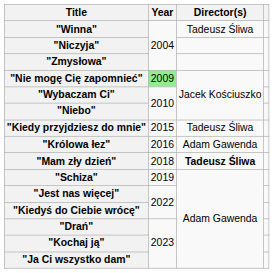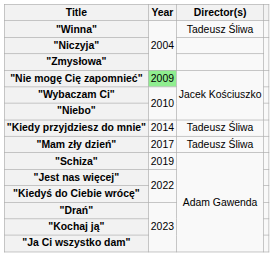(162, 128) 2015 -> (162, 128) 2014
- row: (76, 144)
(162, 161) 2018 -> (162, 144) 2017
(220, 161) bold -> (220, 144) normal
